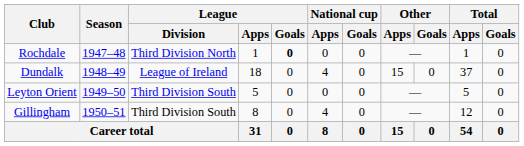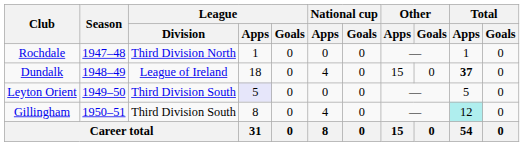(290, 53) bold -> (290, 53) normal
(466, 72) normal -> (466, 72) bold
(255, 92) no background -> (255, 92) lavender background
(466, 111) no background -> (466, 111) paleturquoise background
